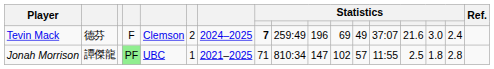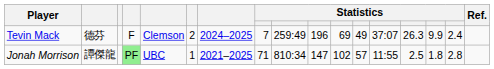(266, 36) bold -> (266, 36) normal
(413, 36) 21.6 -> (413, 36) 26.3
(436, 36) 3.0 -> (436, 36) 9.9
